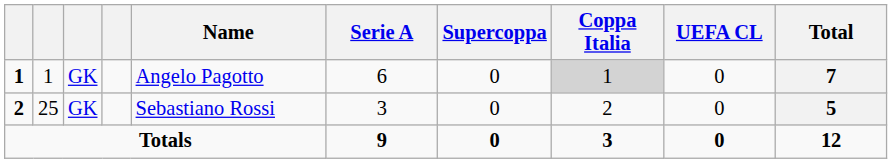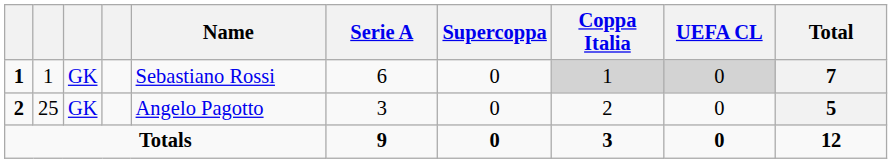(200, 76) Angelo Pagotto -> (205, 76) Sebastiano Rossi
(719, 76) no background -> (719, 76) lightgrey background
(205, 108) Sebastiano Rossi -> (200, 108) Angelo Pagotto
